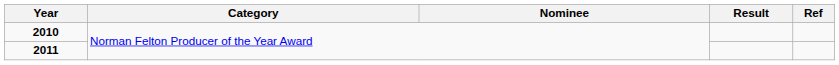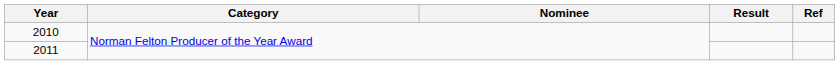(46, 32) bold -> (46, 32) normal
(46, 50) bold -> (46, 50) normal
